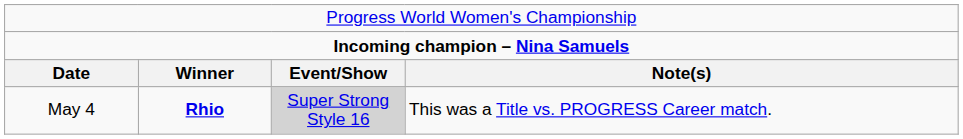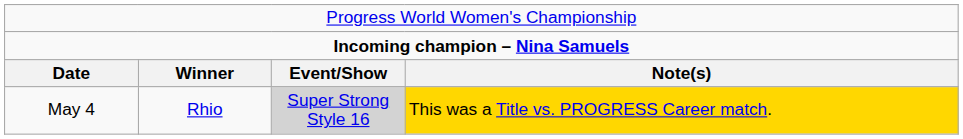(205, 110) bold -> (205, 110) normal
(591, 110) no background -> (591, 110) gold background
